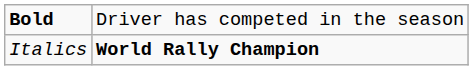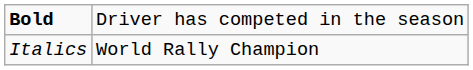(208, 50) bold -> (208, 50) normal
